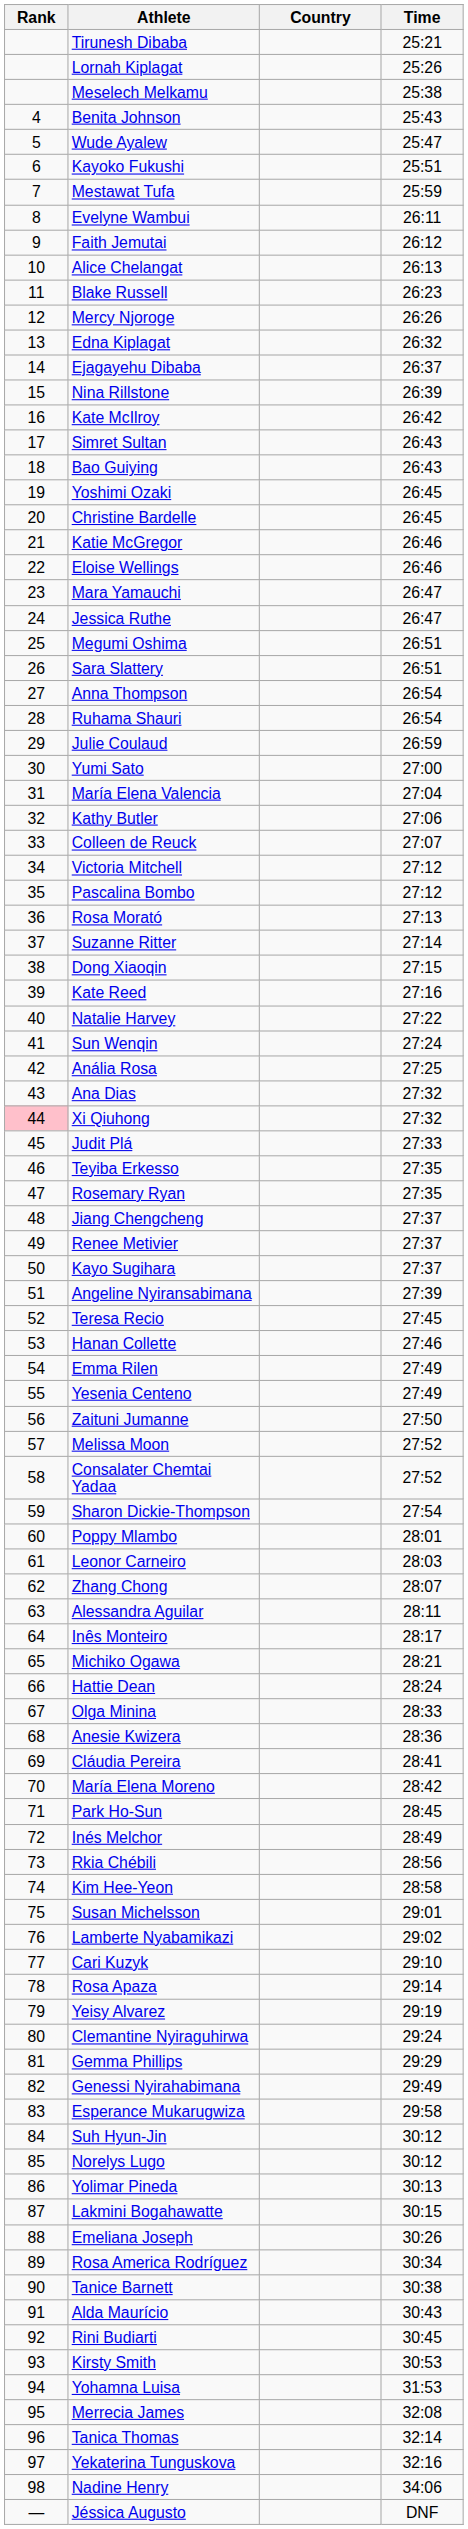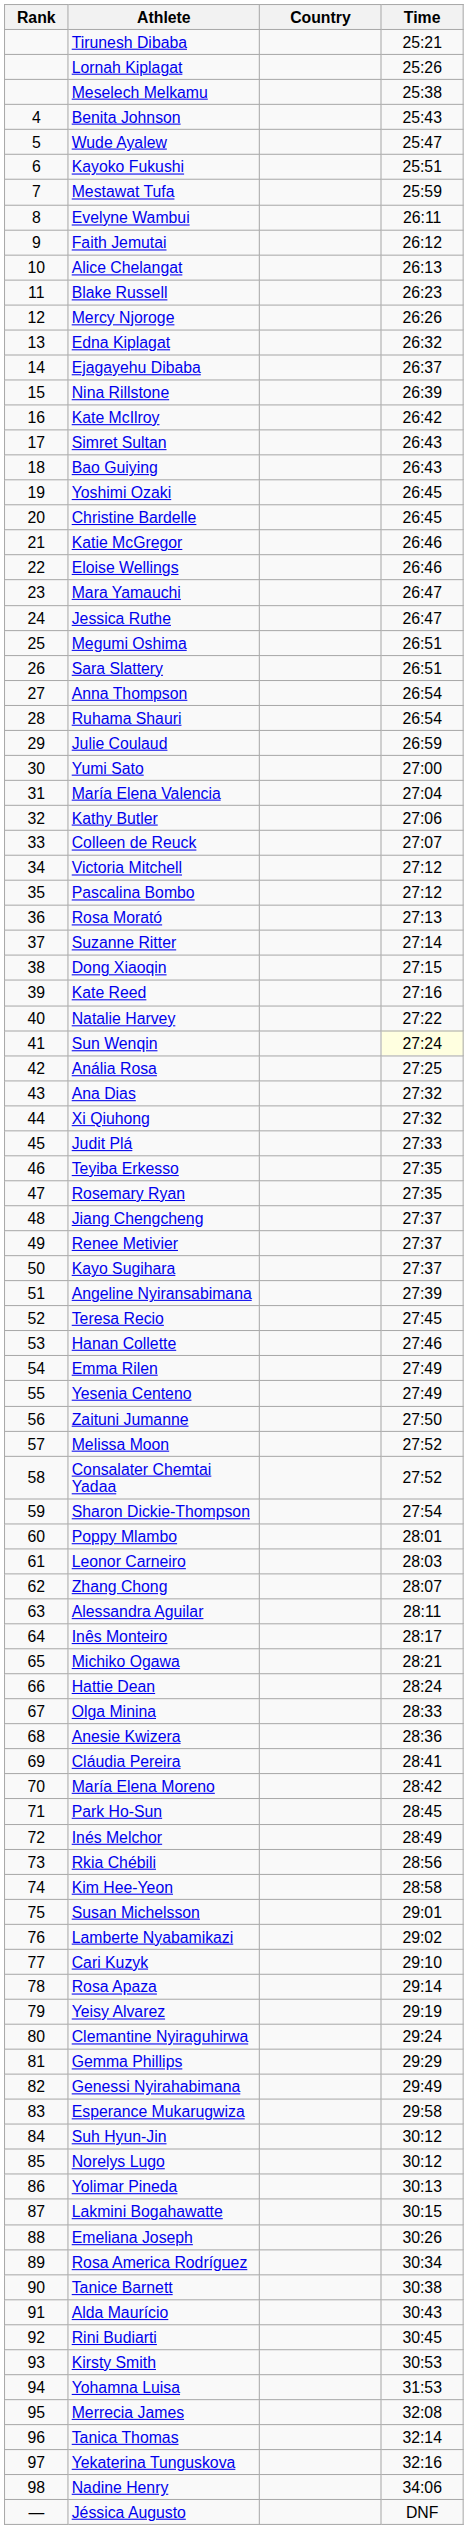(422, 1043) no background -> (422, 1043) lightyellow background
(36, 1118) pink background -> (36, 1118) no background
